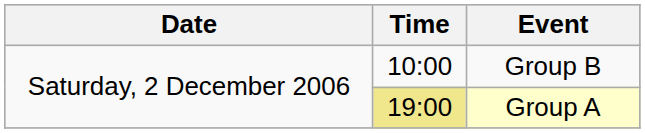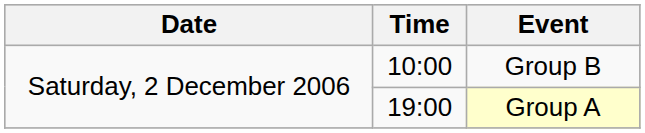(420, 107) khaki background -> (420, 107) no background
